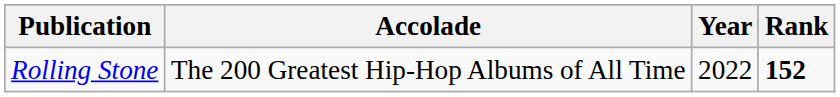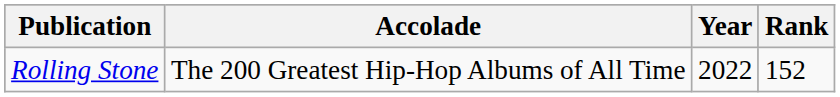(785, 69) bold -> (785, 69) normal
